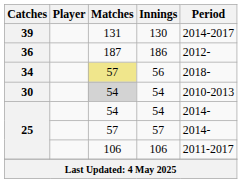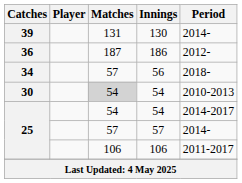(208, 33) 2014-2017 -> (197, 33) 2014-
(112, 72) khaki background -> (112, 72) no background
(197, 111) 2014- -> (208, 111) 2014-2017
